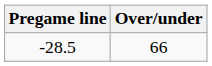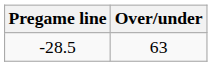(159, 46) 66 -> (159, 46) 63
